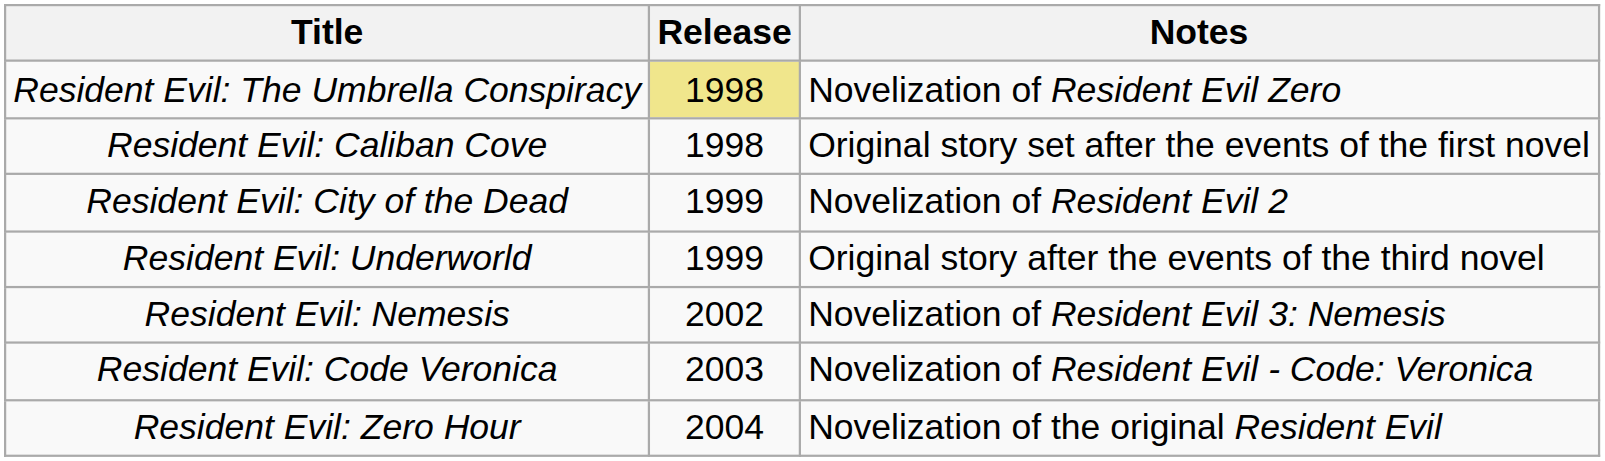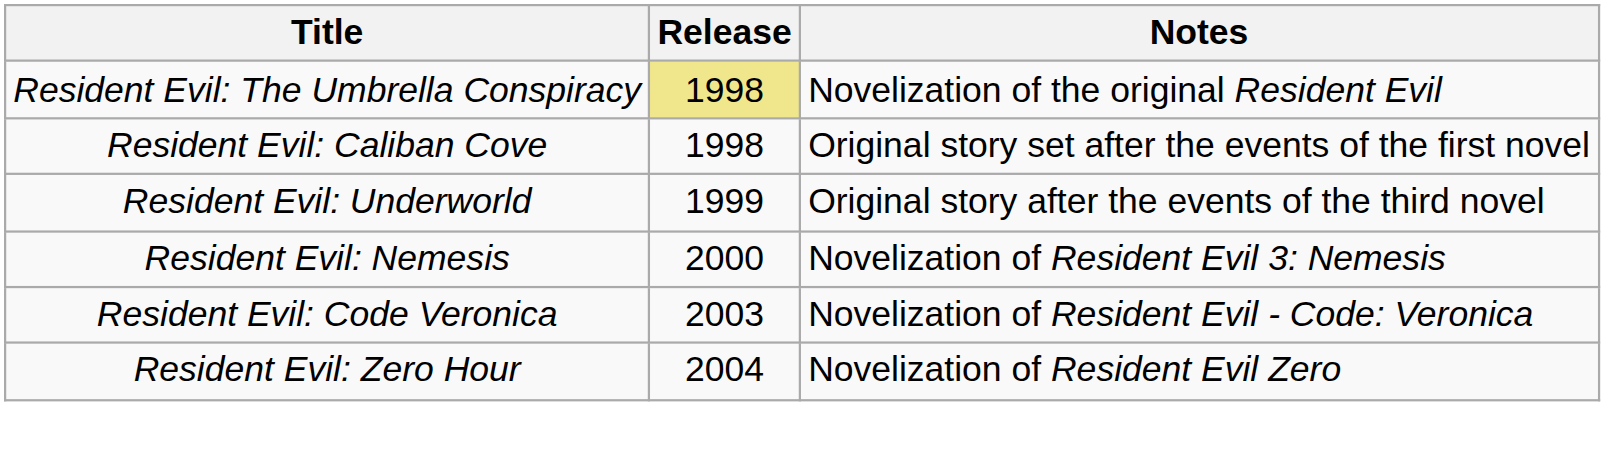(1075, 88) Novelization of Resident Evil Zero -> (1125, 88) Novelization of the original Resident Evil
- row: (327, 201)
(725, 314) 2002 -> (725, 257) 2000
(1125, 426) Novelization of the original Resident Evil -> (1075, 370) Novelization of Resident Evil Zero
